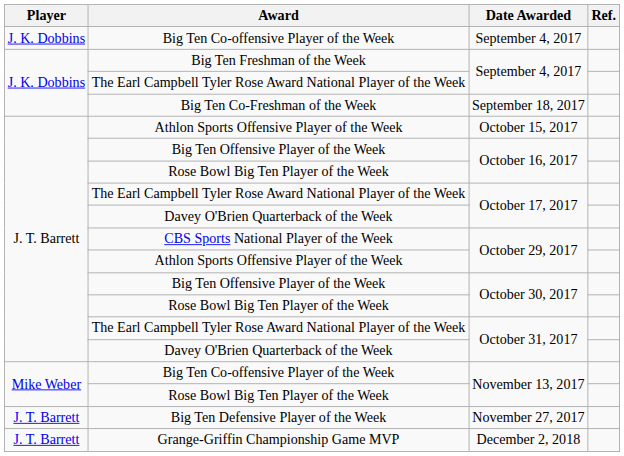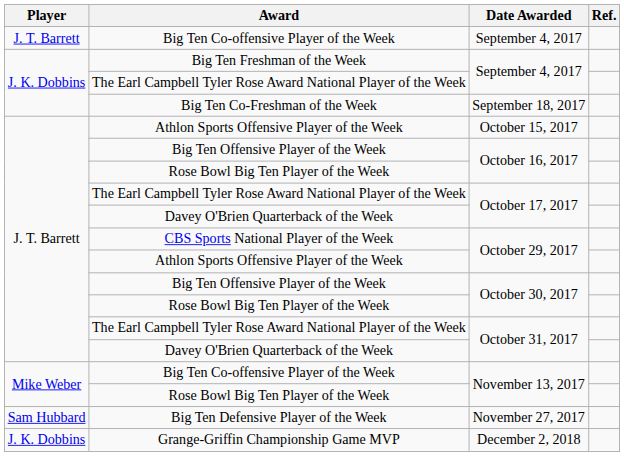(46, 37) J. K. Dobbins -> (47, 37) J. T. Barrett
(46, 417) J. T. Barrett -> (47, 417) Sam Hubbard
(46, 439) J. T. Barrett -> (47, 439) J. K. Dobbins
